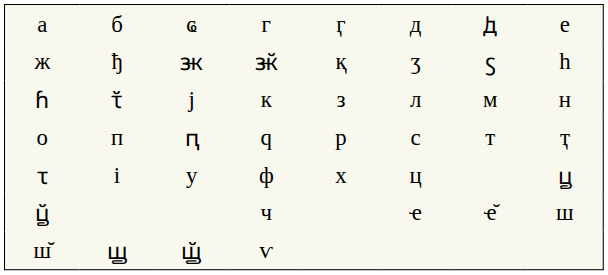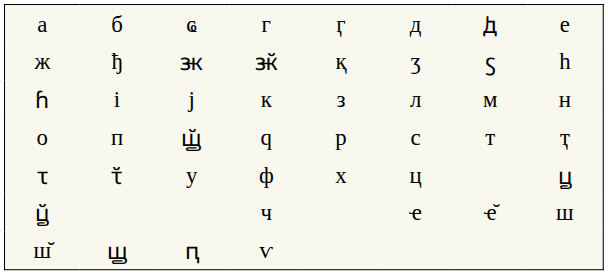(117, 100) ꚍ̆ -> (117, 99) і
(192, 138) ԥ -> (192, 138) ꚗ̆
(117, 174) і -> (117, 176) ꚍ̆
(192, 251) ꚗ̆ -> (192, 251) ԥ
